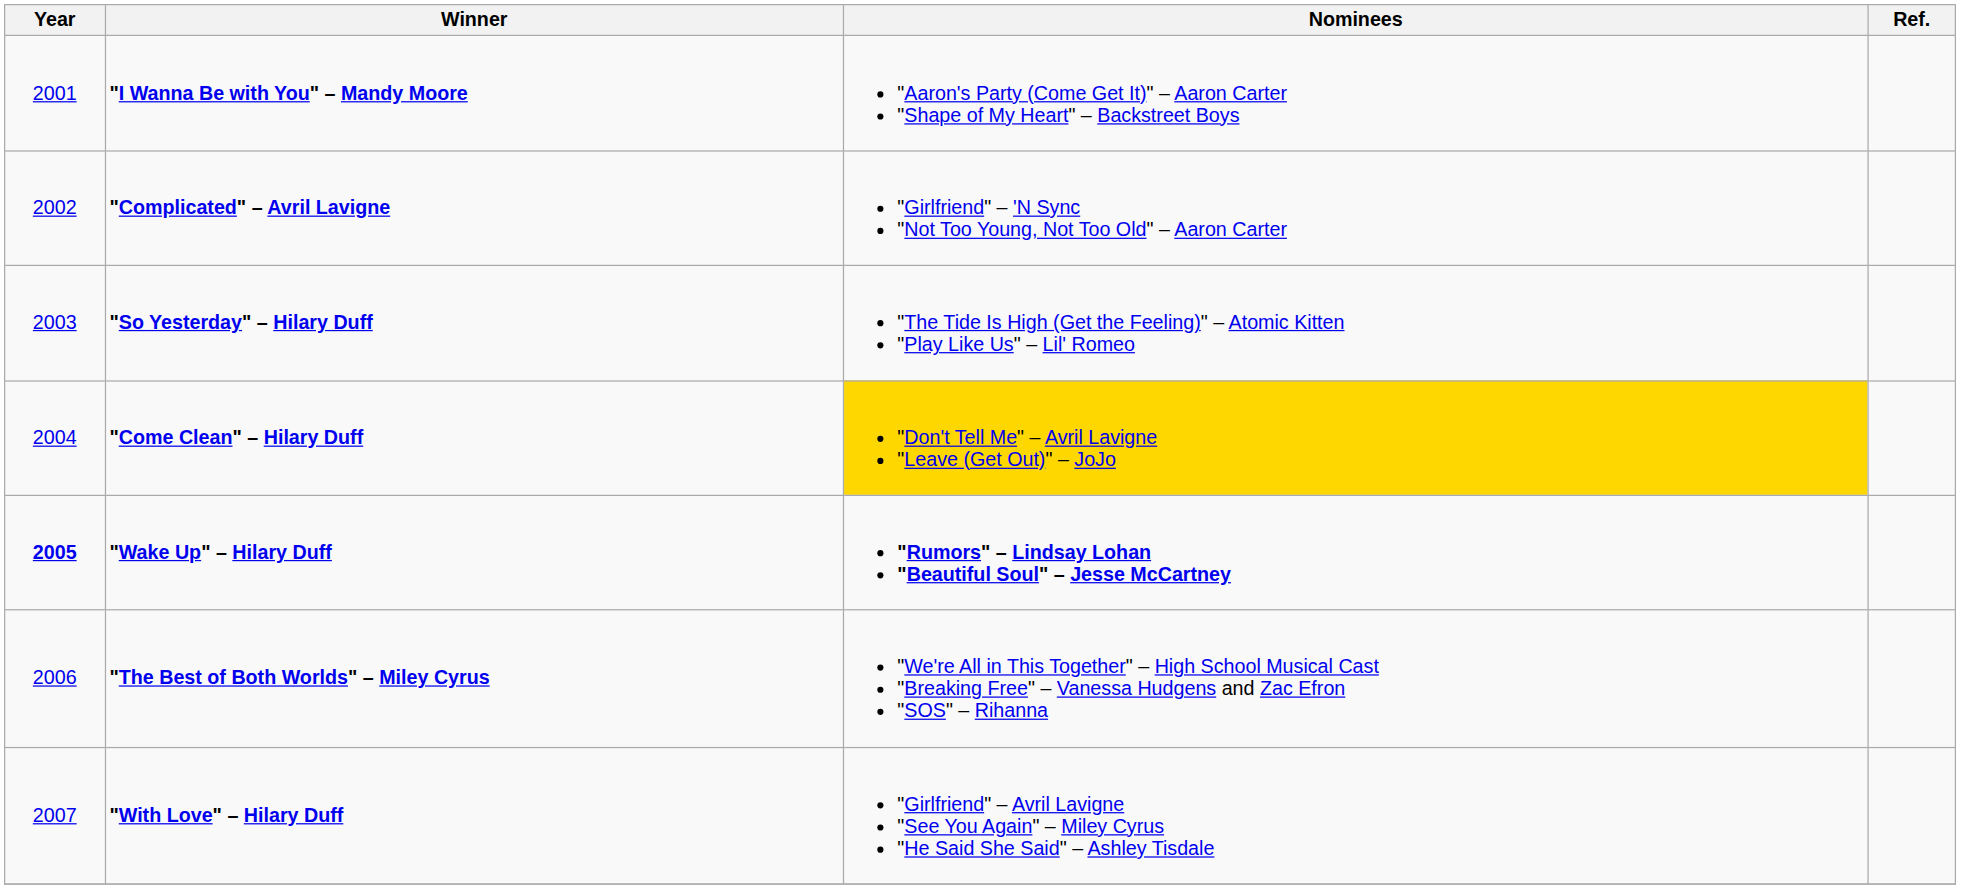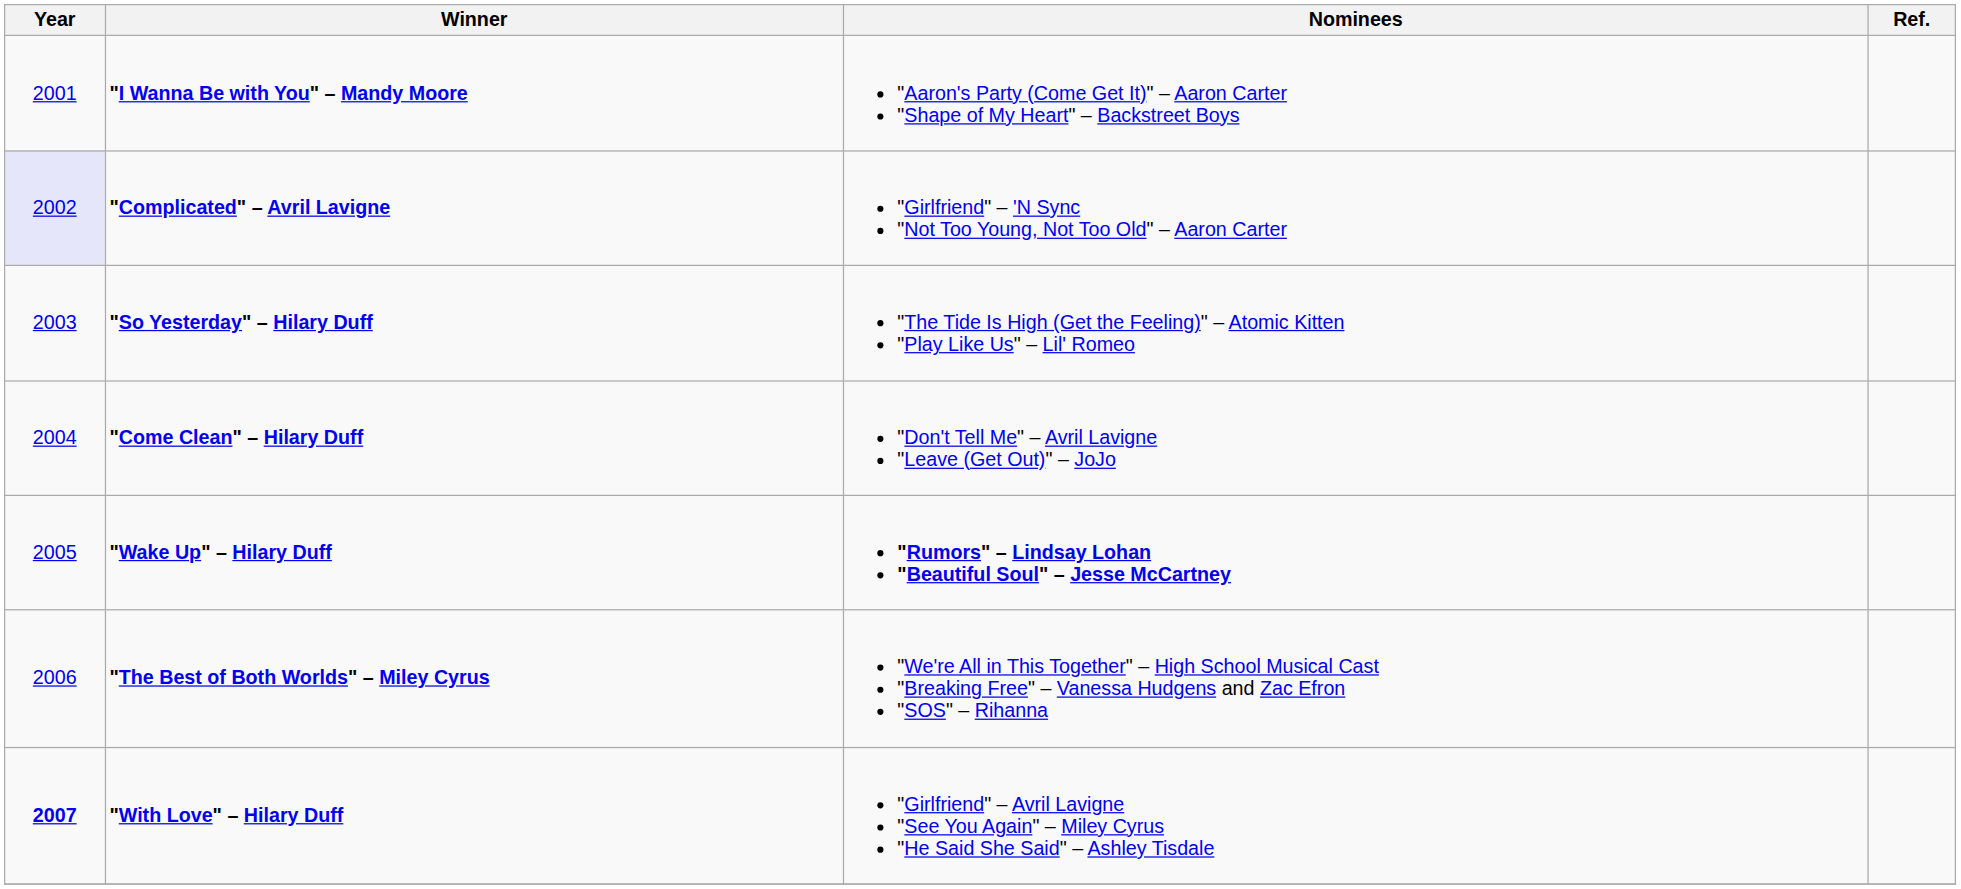(55, 207) no background -> (55, 207) lavender background
(1356, 449) gold background -> (1356, 449) no background
(55, 552) bold -> (55, 552) normal
(55, 815) normal -> (55, 815) bold
